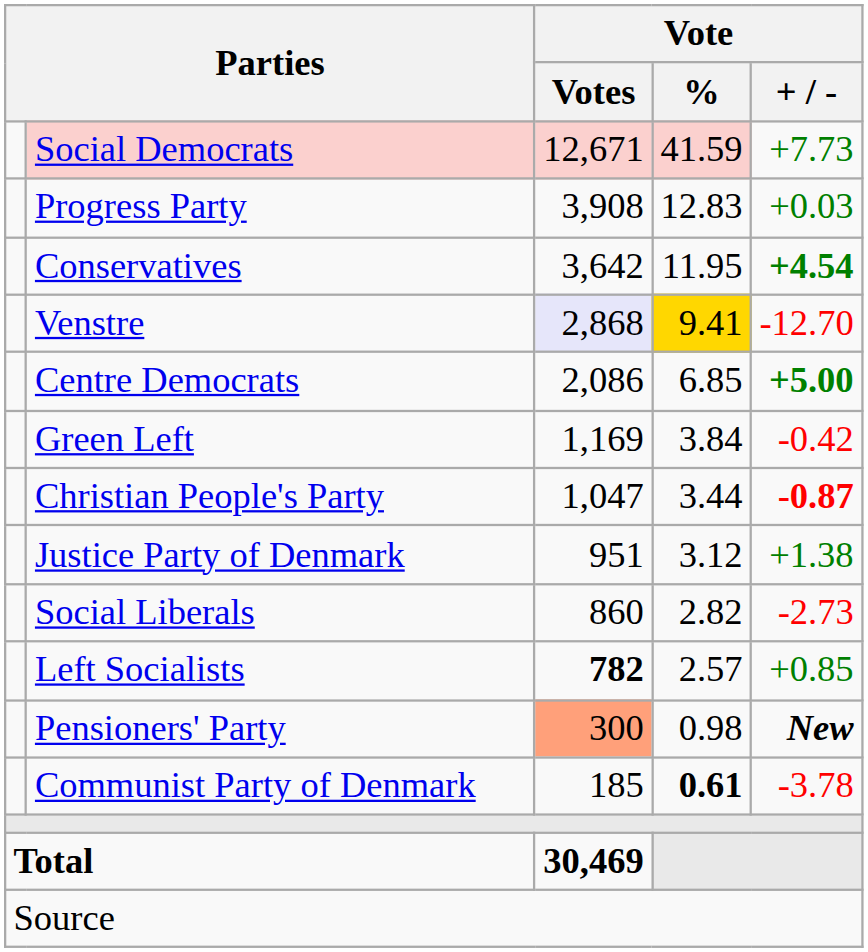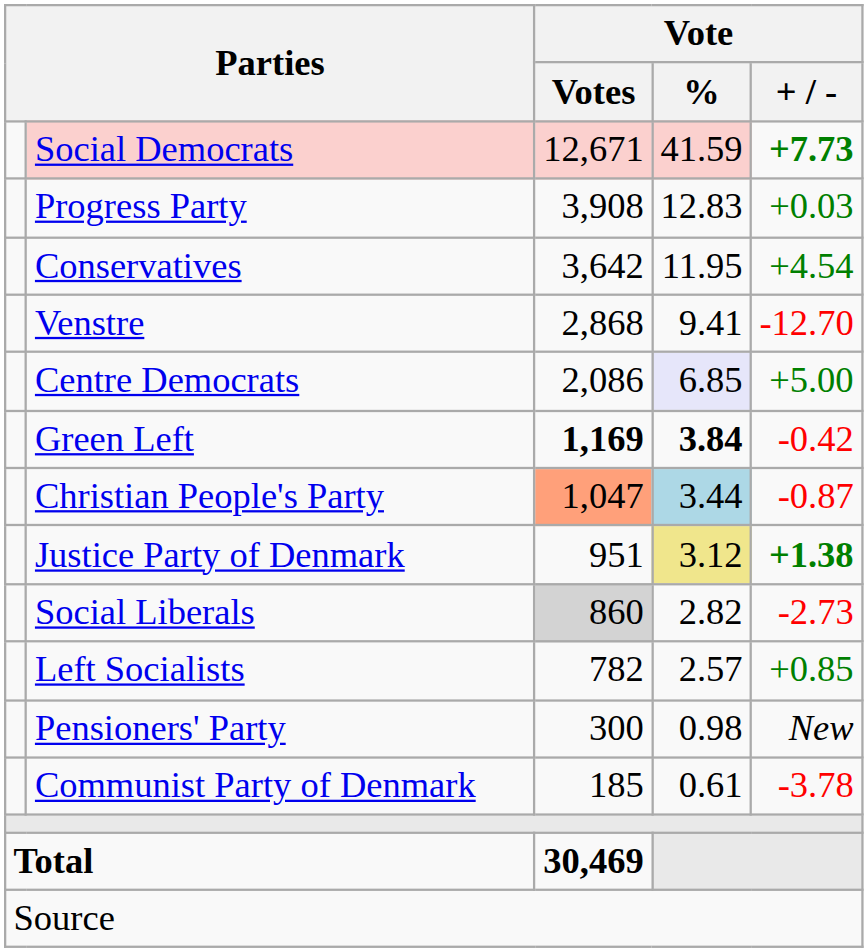(811, 149) normal -> (811, 149) bold
(811, 264) bold -> (811, 264) normal
(603, 322) lavender background -> (603, 322) no background
(711, 322) gold background -> (711, 322) no background
(711, 380) no background -> (711, 380) lavender background
(811, 380) bold -> (811, 380) normal
(603, 438) normal -> (603, 438) bold
(711, 438) normal -> (711, 438) bold
(603, 496) no background -> (603, 496) lightsalmon background
(711, 496) no background -> (711, 496) lightblue background
(816, 496) bold -> (816, 496) normal
(711, 554) no background -> (711, 554) khaki background
(811, 554) normal -> (811, 554) bold
(616, 611) no background -> (616, 611) lightgrey background
(616, 669) bold -> (616, 669) normal
(616, 727) lightsalmon background -> (616, 727) no background
(820, 727) bold -> (821, 727) normal
(711, 785) bold -> (711, 785) normal
